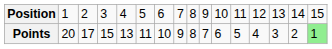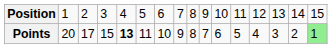(126, 33) normal -> (126, 33) bold
